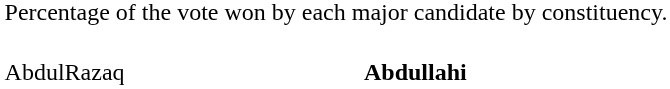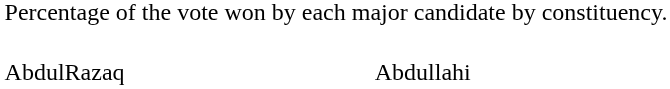(415, 71) bold -> (423, 71) normal
